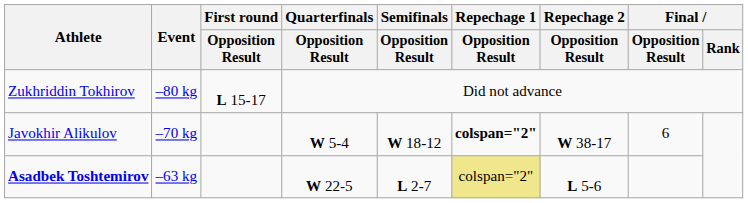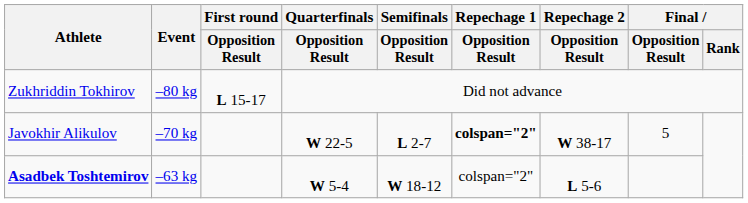(329, 143) W 5-4 -> (329, 143) W 22-5
(414, 143) W 18-12 -> (414, 143) L 2-7
(666, 134) 6 -> (666, 134) 5
(329, 186) W 22-5 -> (329, 186) W 5-4
(414, 186) L 2-7 -> (414, 186) W 18-12
(496, 177) khaki background -> (496, 177) no background
